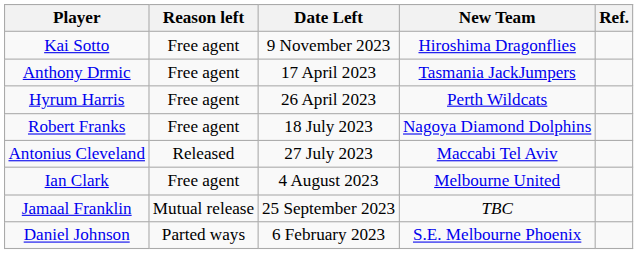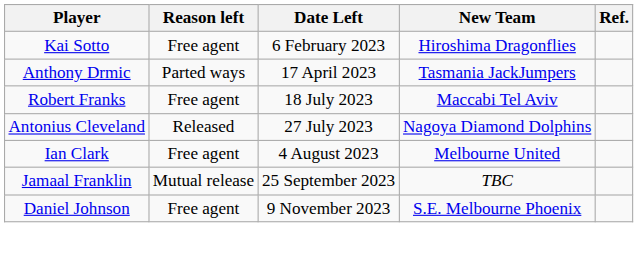(329, 45) 9 November 2023 -> (329, 45) 6 February 2023
(203, 72) Free agent -> (203, 72) Parted ways
- row: (77, 99)
(497, 126) Nagoya Diamond Dolphins -> (497, 99) Maccabi Tel Aviv
(497, 153) Maccabi Tel Aviv -> (497, 126) Nagoya Diamond Dolphins
(203, 235) Parted ways -> (203, 208) Free agent
(329, 235) 6 February 2023 -> (329, 208) 9 November 2023
